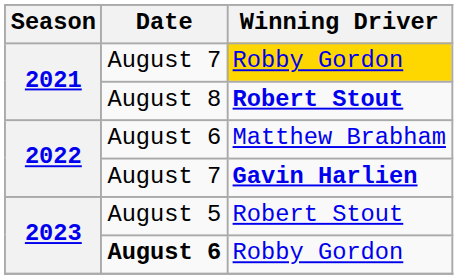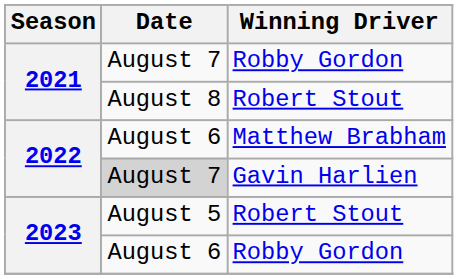(318, 63) gold background -> (318, 63) no background
(318, 101) bold -> (318, 101) normal
(164, 178) no background -> (164, 178) lightgrey background
(325, 178) bold -> (325, 178) normal
(164, 254) bold -> (164, 254) normal
